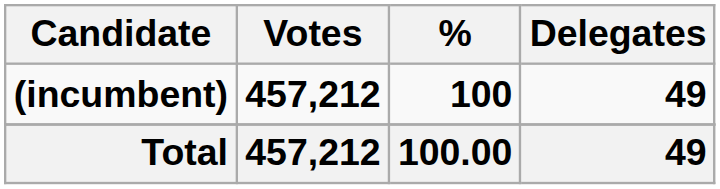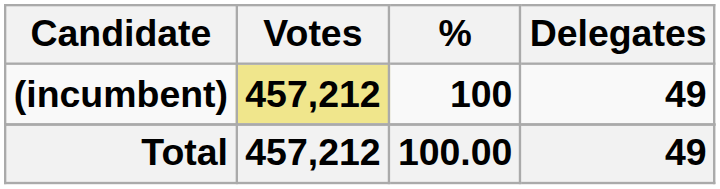(313, 93) no background -> (313, 93) khaki background
